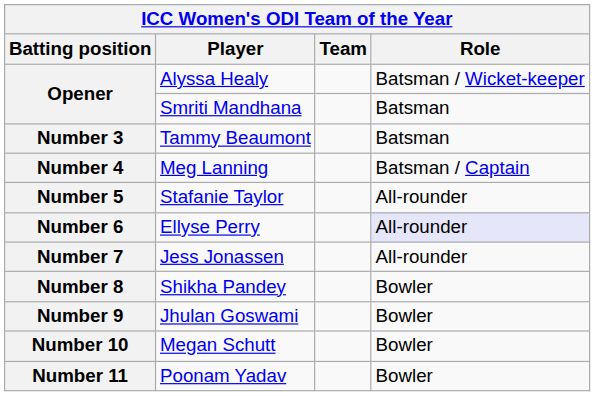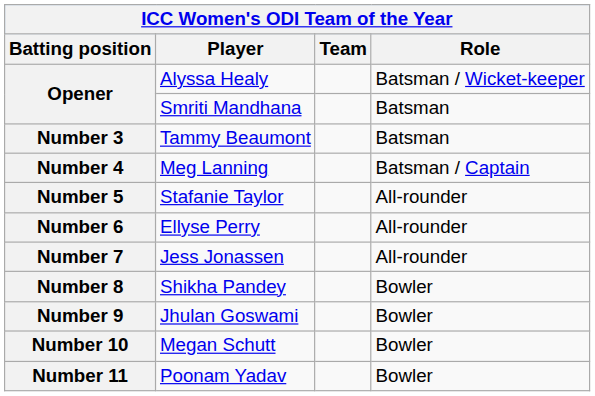(421, 227) lavender background -> (421, 227) no background
